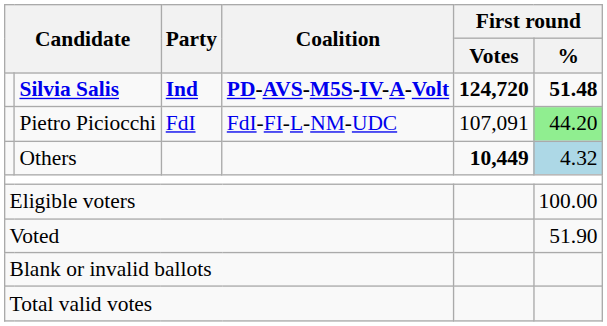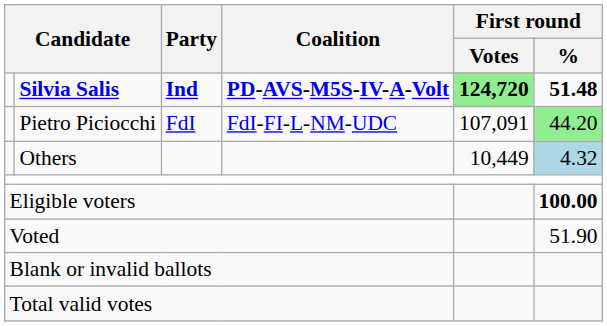(494, 89) no background -> (494, 89) lightgreen background
(499, 157) bold -> (499, 157) normal
(568, 201) normal -> (568, 201) bold
